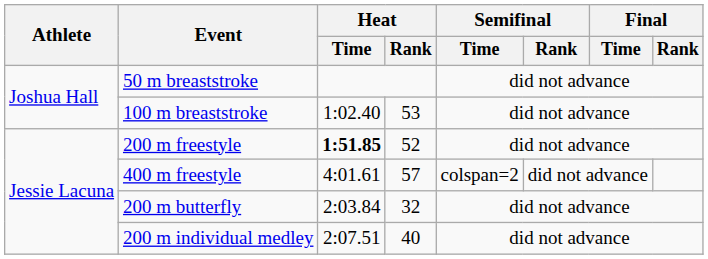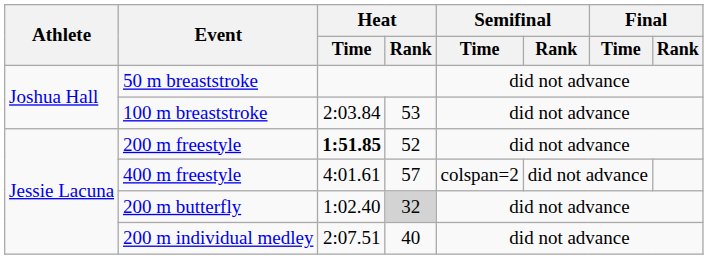(352, 112) 1:02.40 -> (352, 112) 2:03.84
(352, 206) 2:03.84 -> (352, 206) 1:02.40
(411, 206) no background -> (411, 206) lightgrey background
